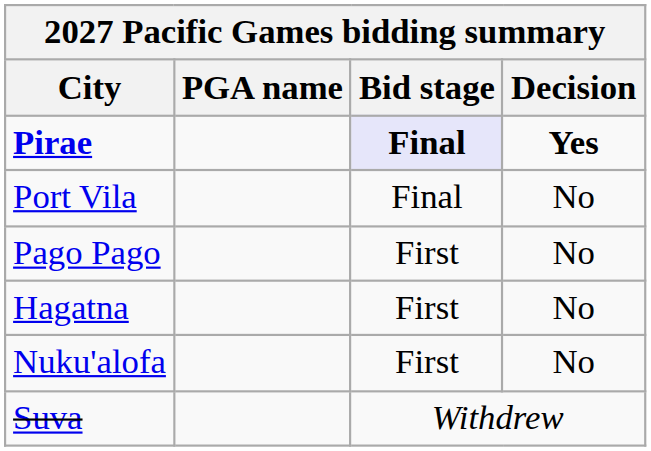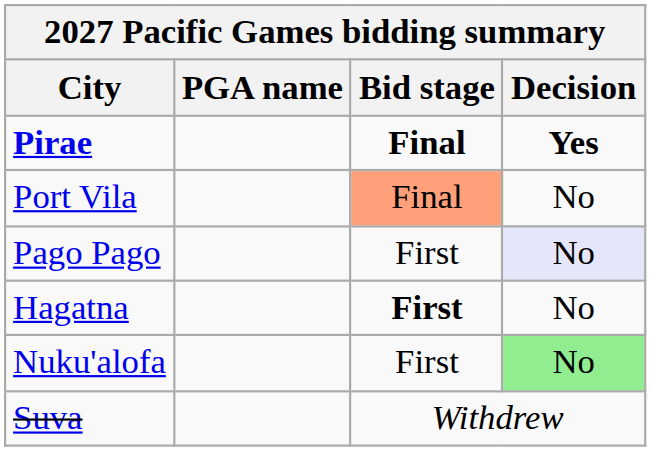(427, 142) lavender background -> (427, 142) no background
(427, 197) no background -> (427, 197) lightsalmon background
(574, 252) no background -> (574, 252) lavender background
(427, 307) normal -> (427, 307) bold
(574, 362) no background -> (574, 362) lightgreen background
